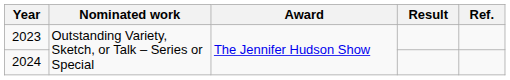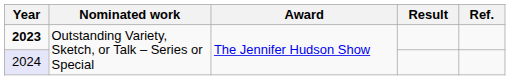(26, 37) normal -> (26, 37) bold
(26, 62) no background -> (26, 62) lavender background
